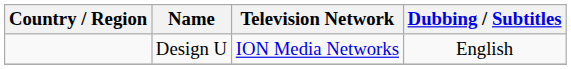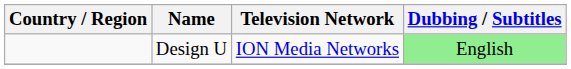(485, 49) no background -> (485, 49) lightgreen background
